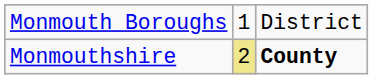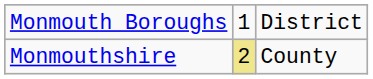(299, 57) bold -> (299, 57) normal
